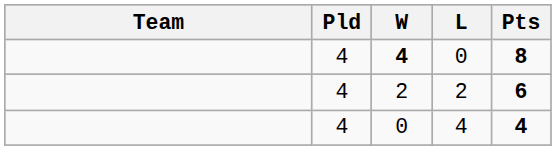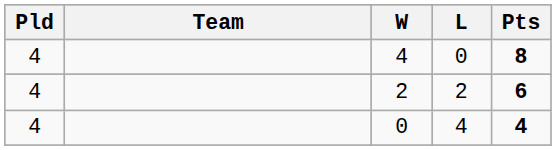columns swapped: (158, 22) <-> (342, 22)
(402, 57) bold -> (402, 57) normal
